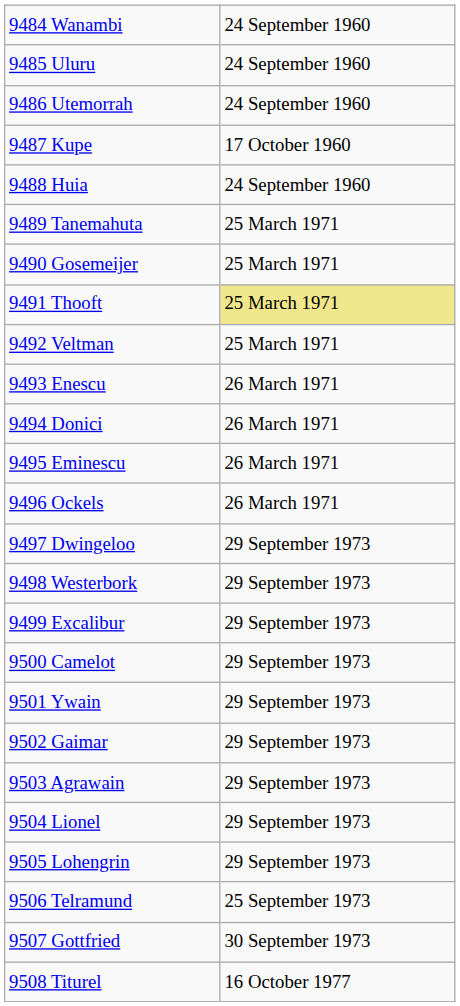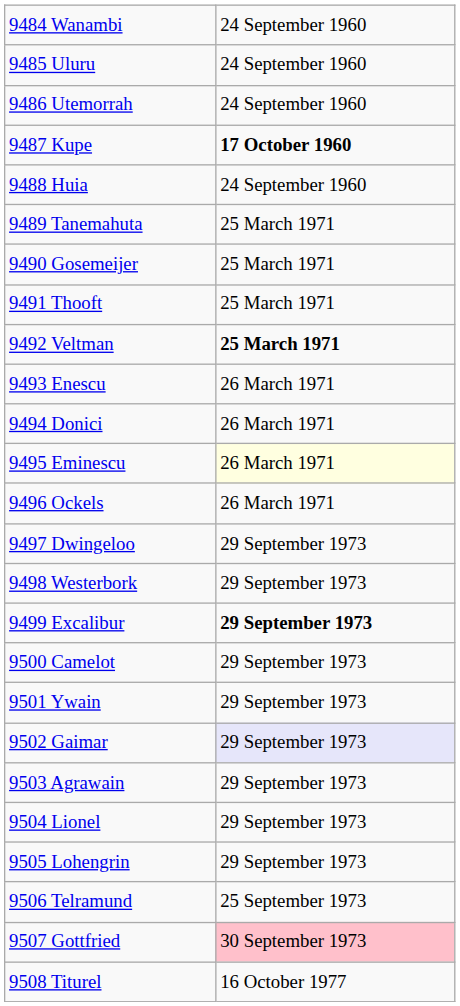(288, 144) normal -> (286, 144) bold
(282, 303) khaki background -> (278, 303) no background
(282, 343) normal -> (280, 343) bold
(282, 463) no background -> (278, 463) lightyellow background
(297, 622) normal -> (296, 622) bold
(297, 742) no background -> (293, 742) lavender background
(297, 941) no background -> (293, 941) pink background
